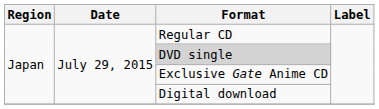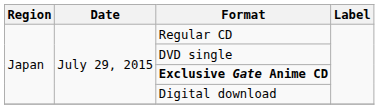(196, 54) lightgrey background -> (196, 54) no background
(243, 74) normal -> (243, 74) bold
